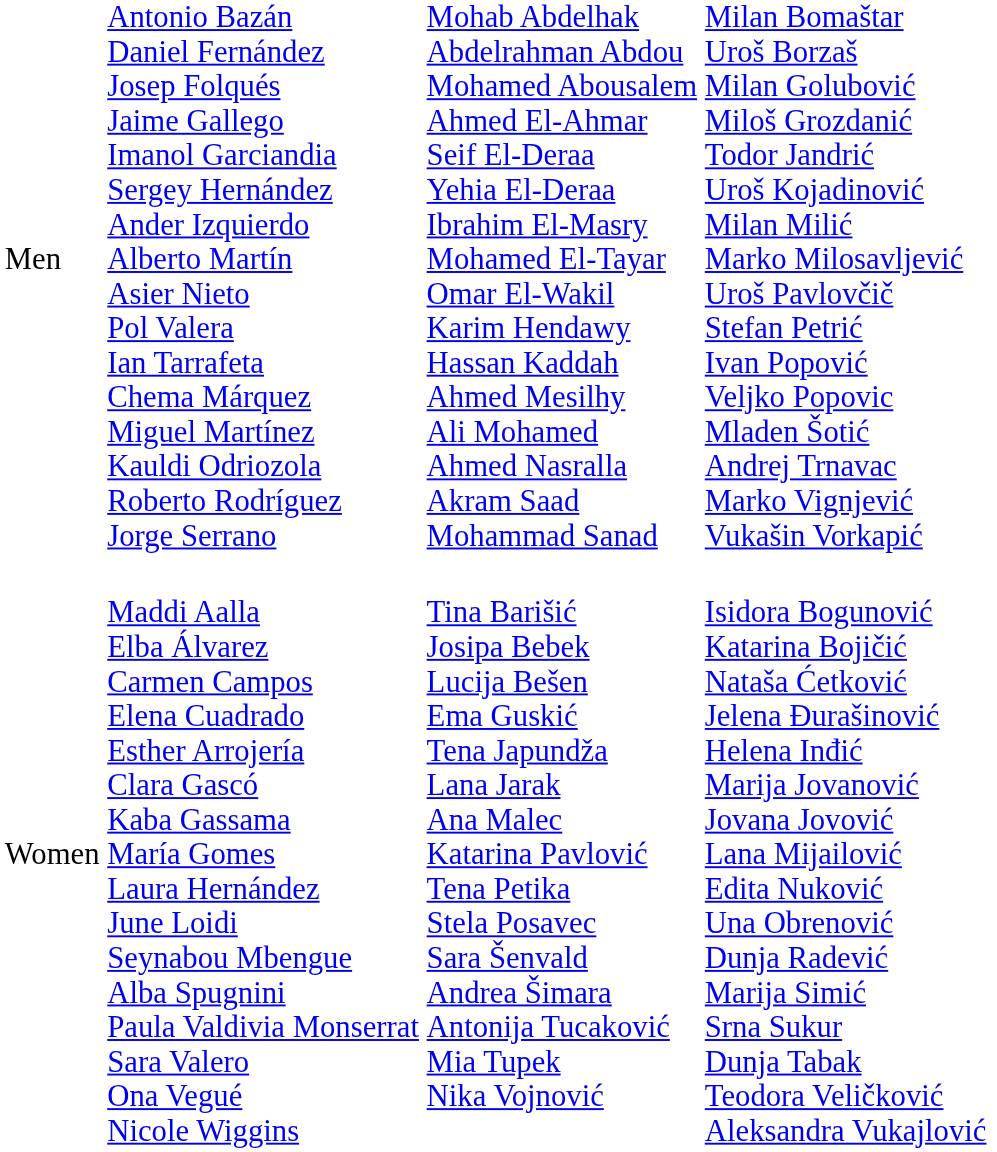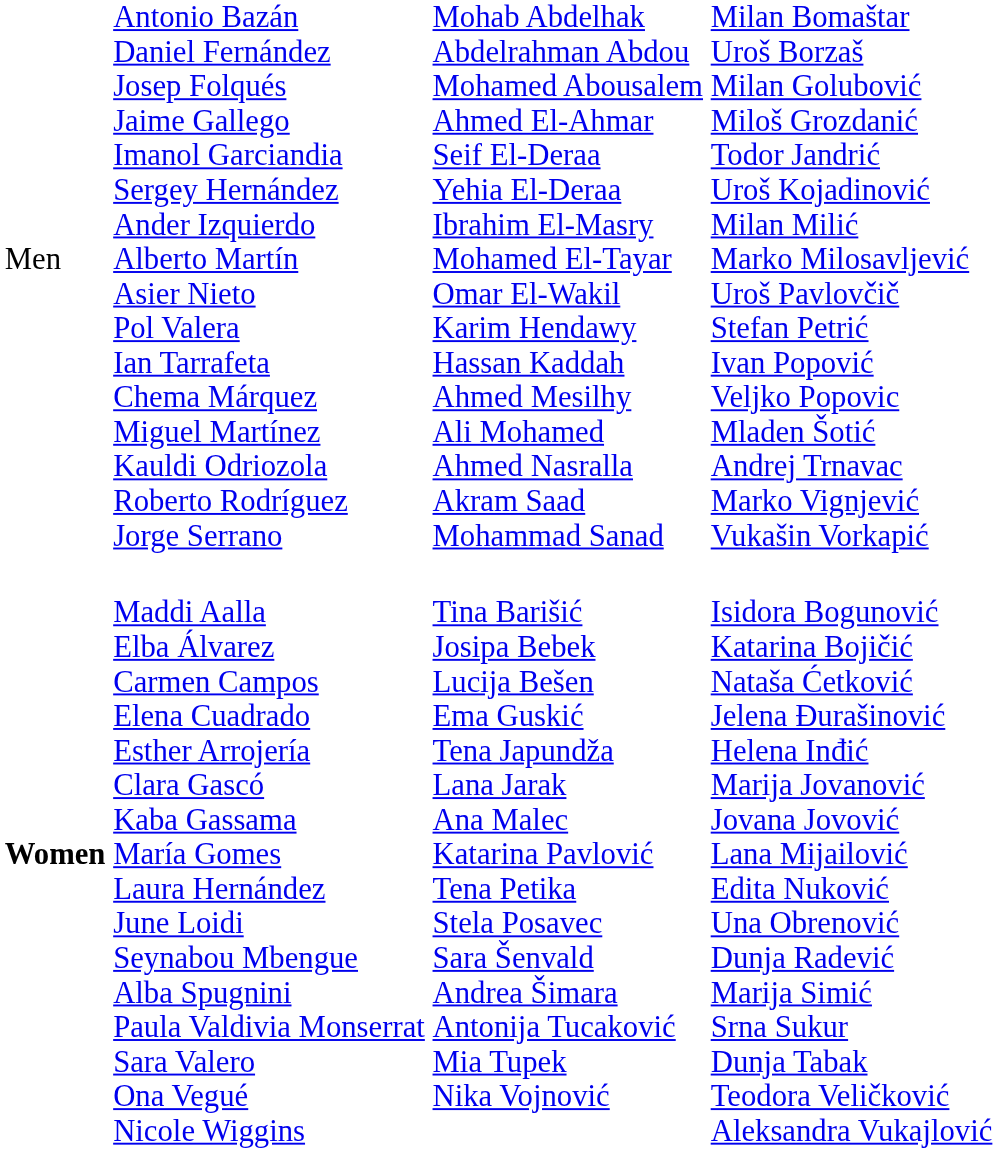(52, 854) normal -> (55, 854) bold
